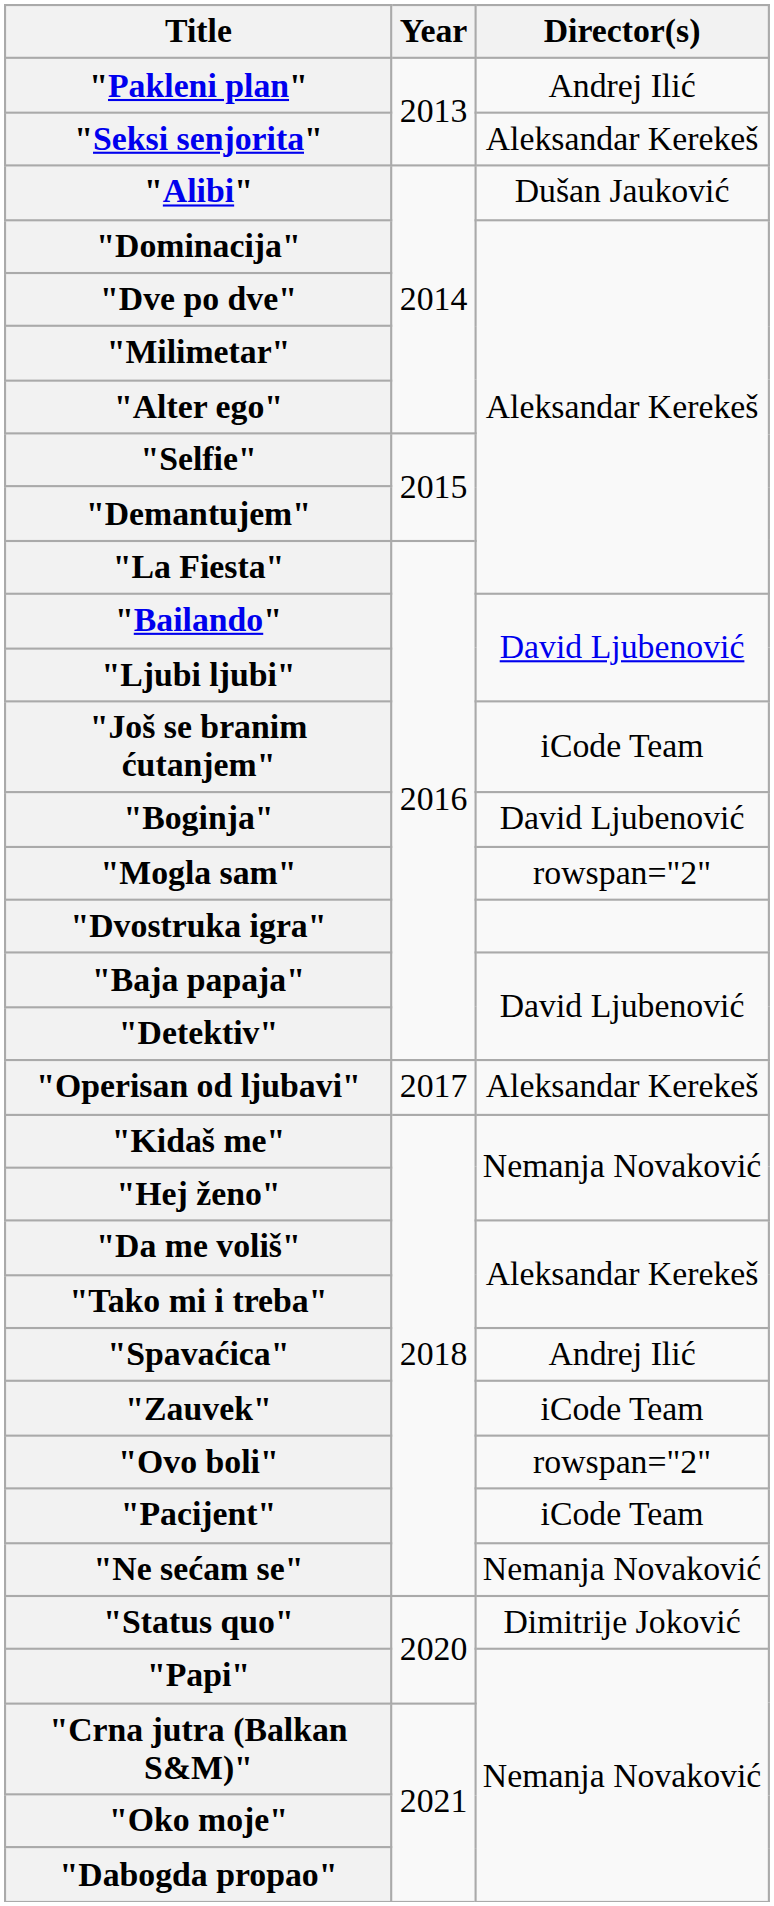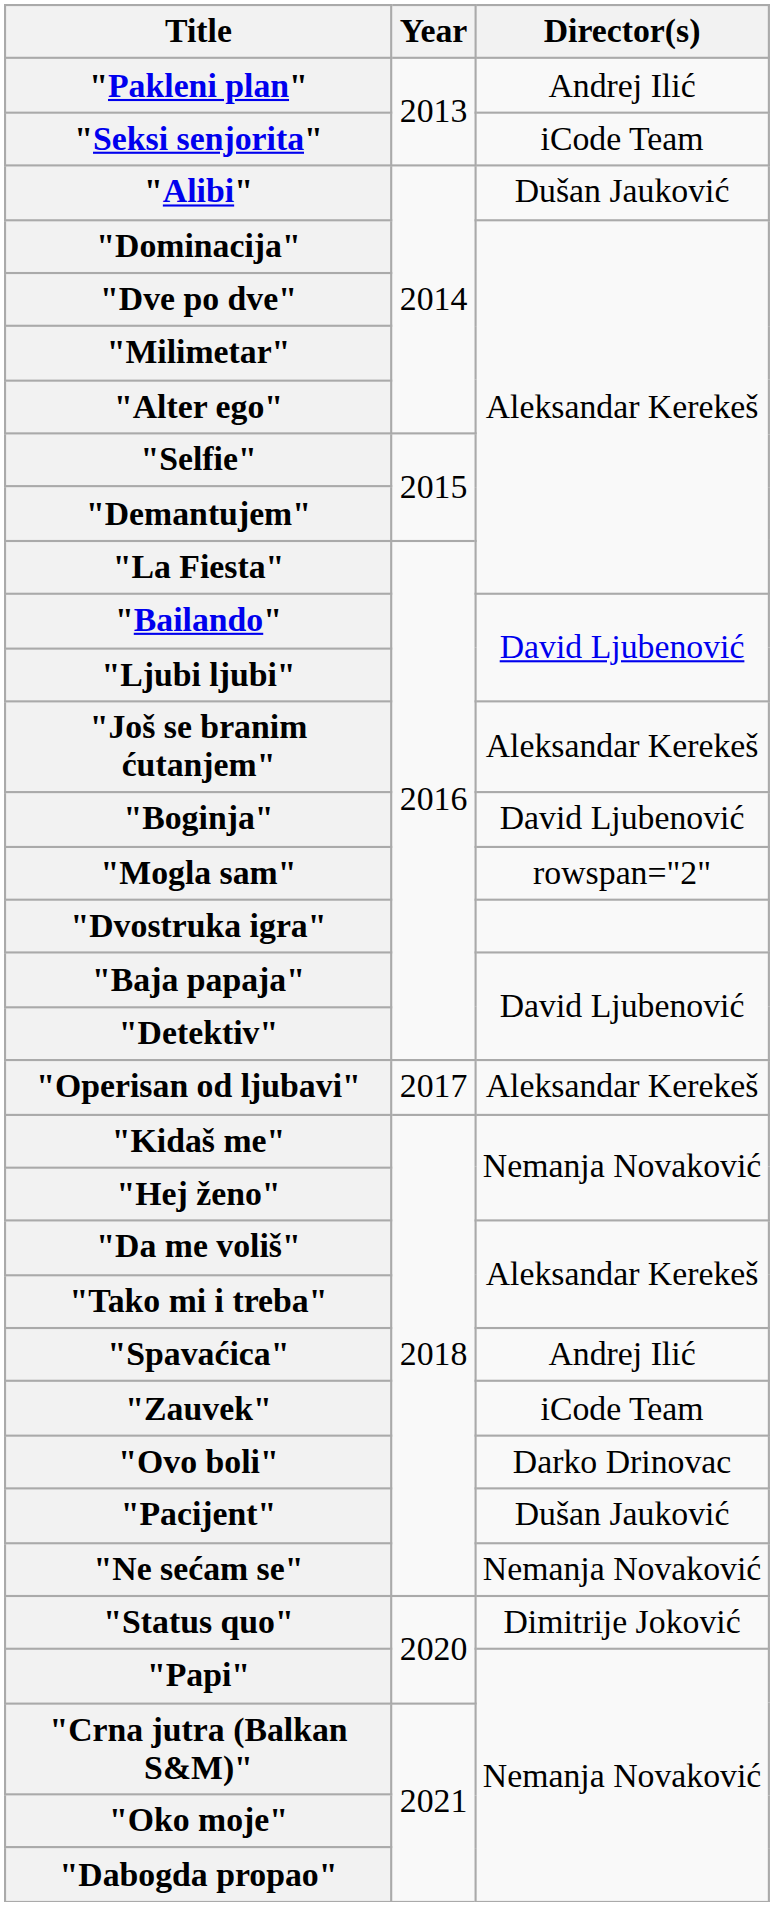(622, 138) Aleksandar Kerekeš -> (622, 138) iCode Team
(622, 746) iCode Team -> (622, 746) Aleksandar Kerekeš
(622, 1461) rowspan="2" -> (622, 1461) Darko Drinovac
(622, 1514) iCode Team -> (622, 1514) Dušan Jauković
